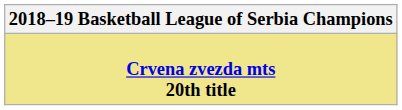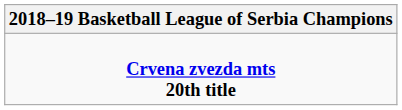(201, 79) khaki background -> (201, 79) no background
